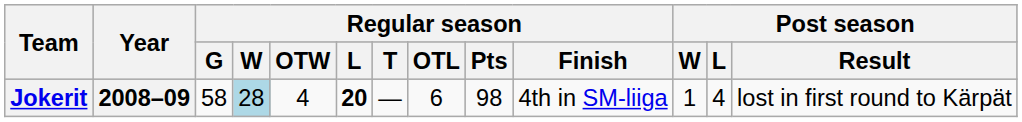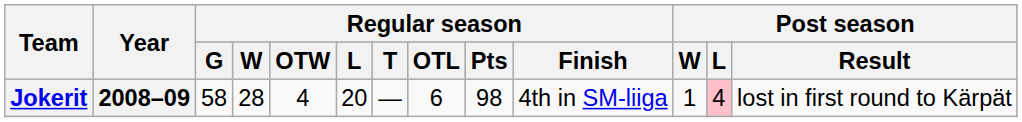(251, 98) lightblue background -> (251, 98) no background
(354, 98) bold -> (354, 98) normal
(719, 98) no background -> (719, 98) pink background
